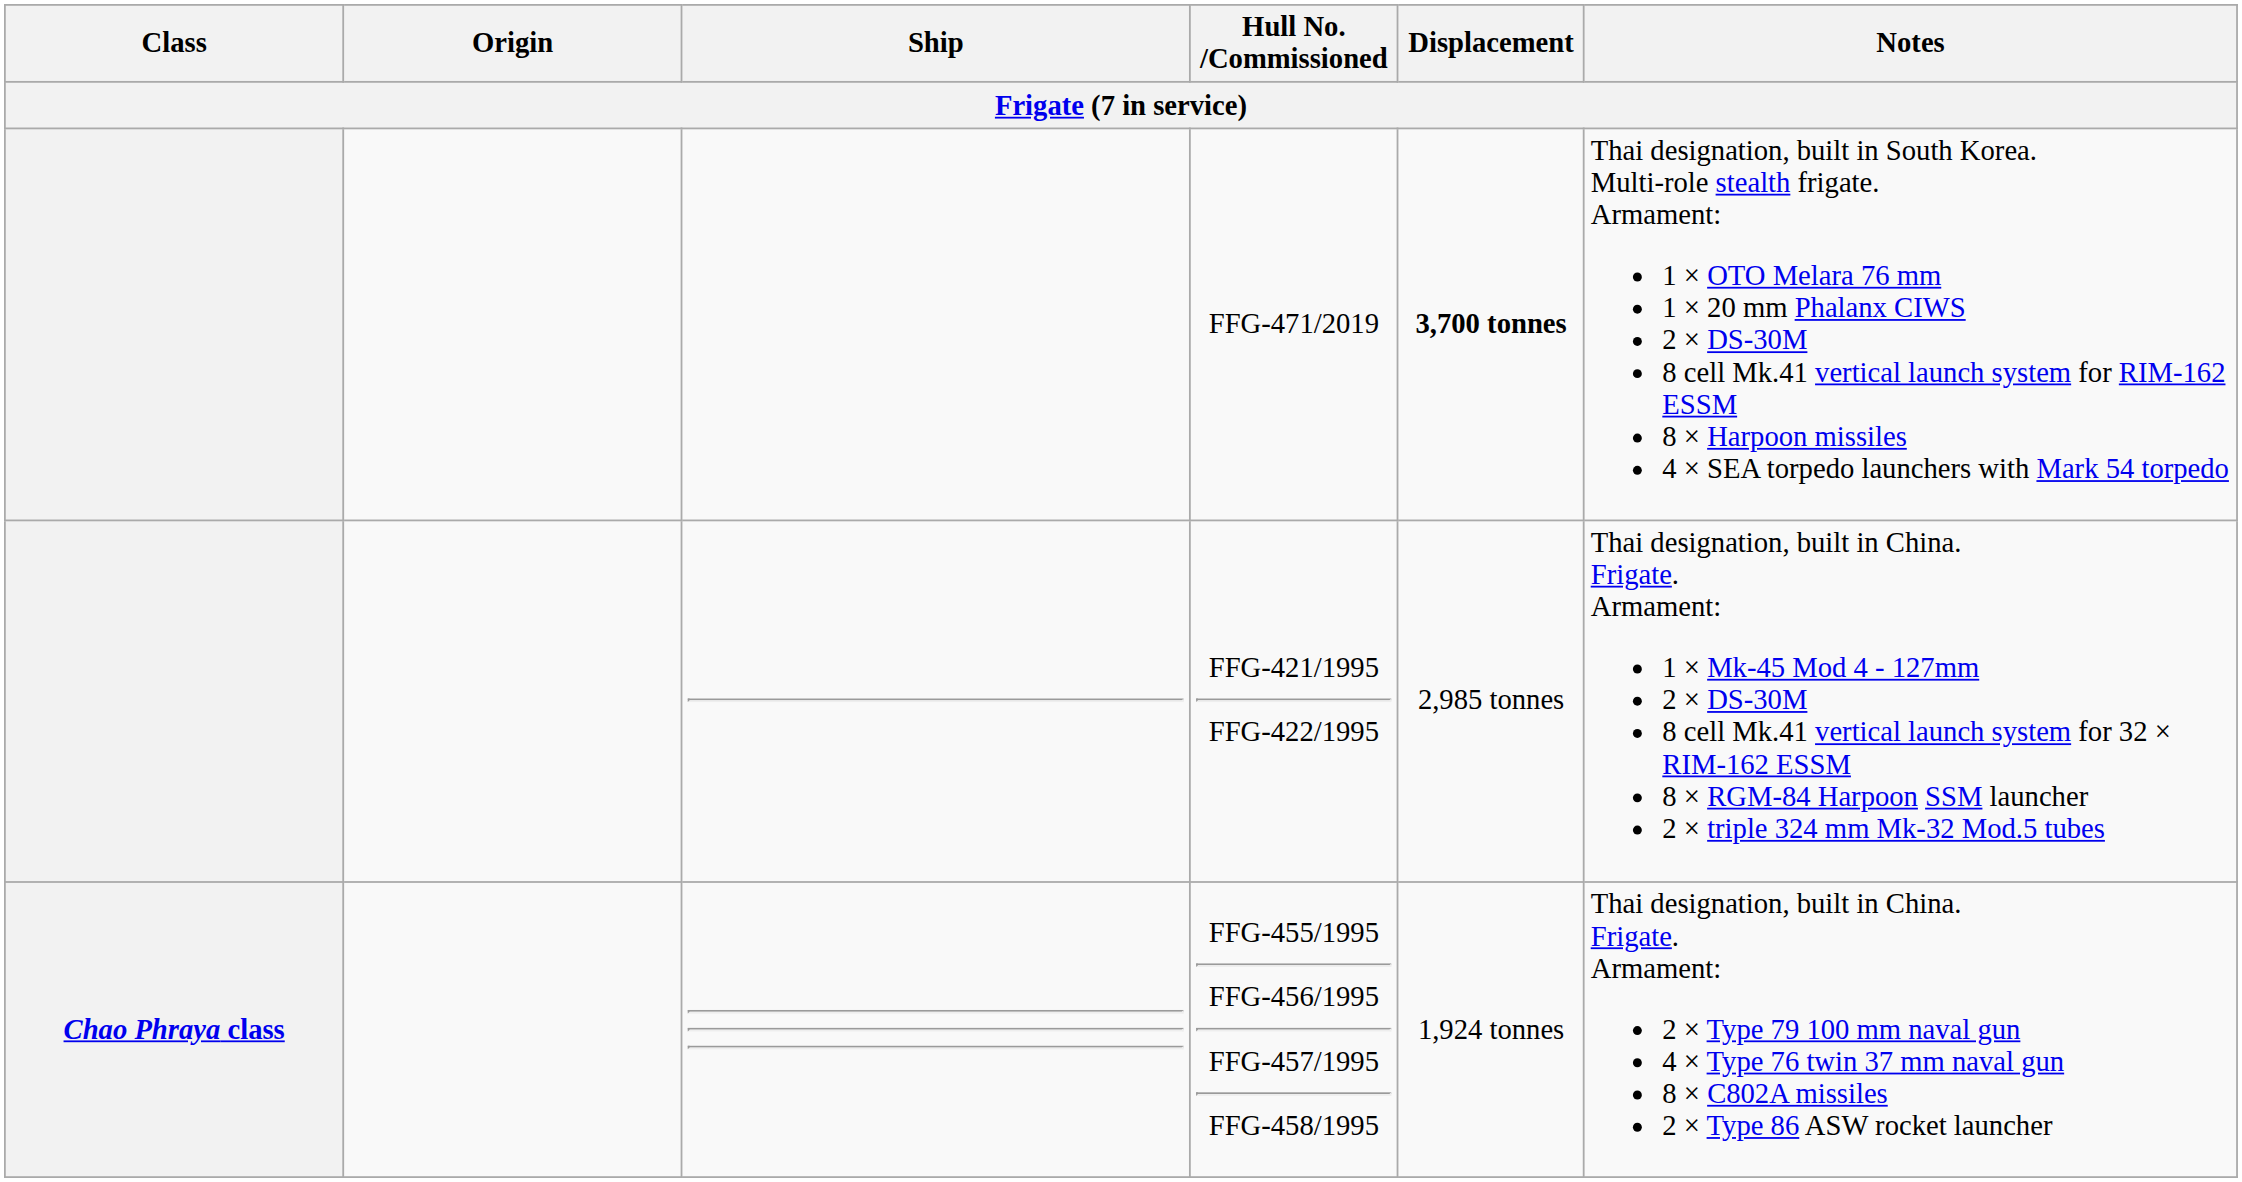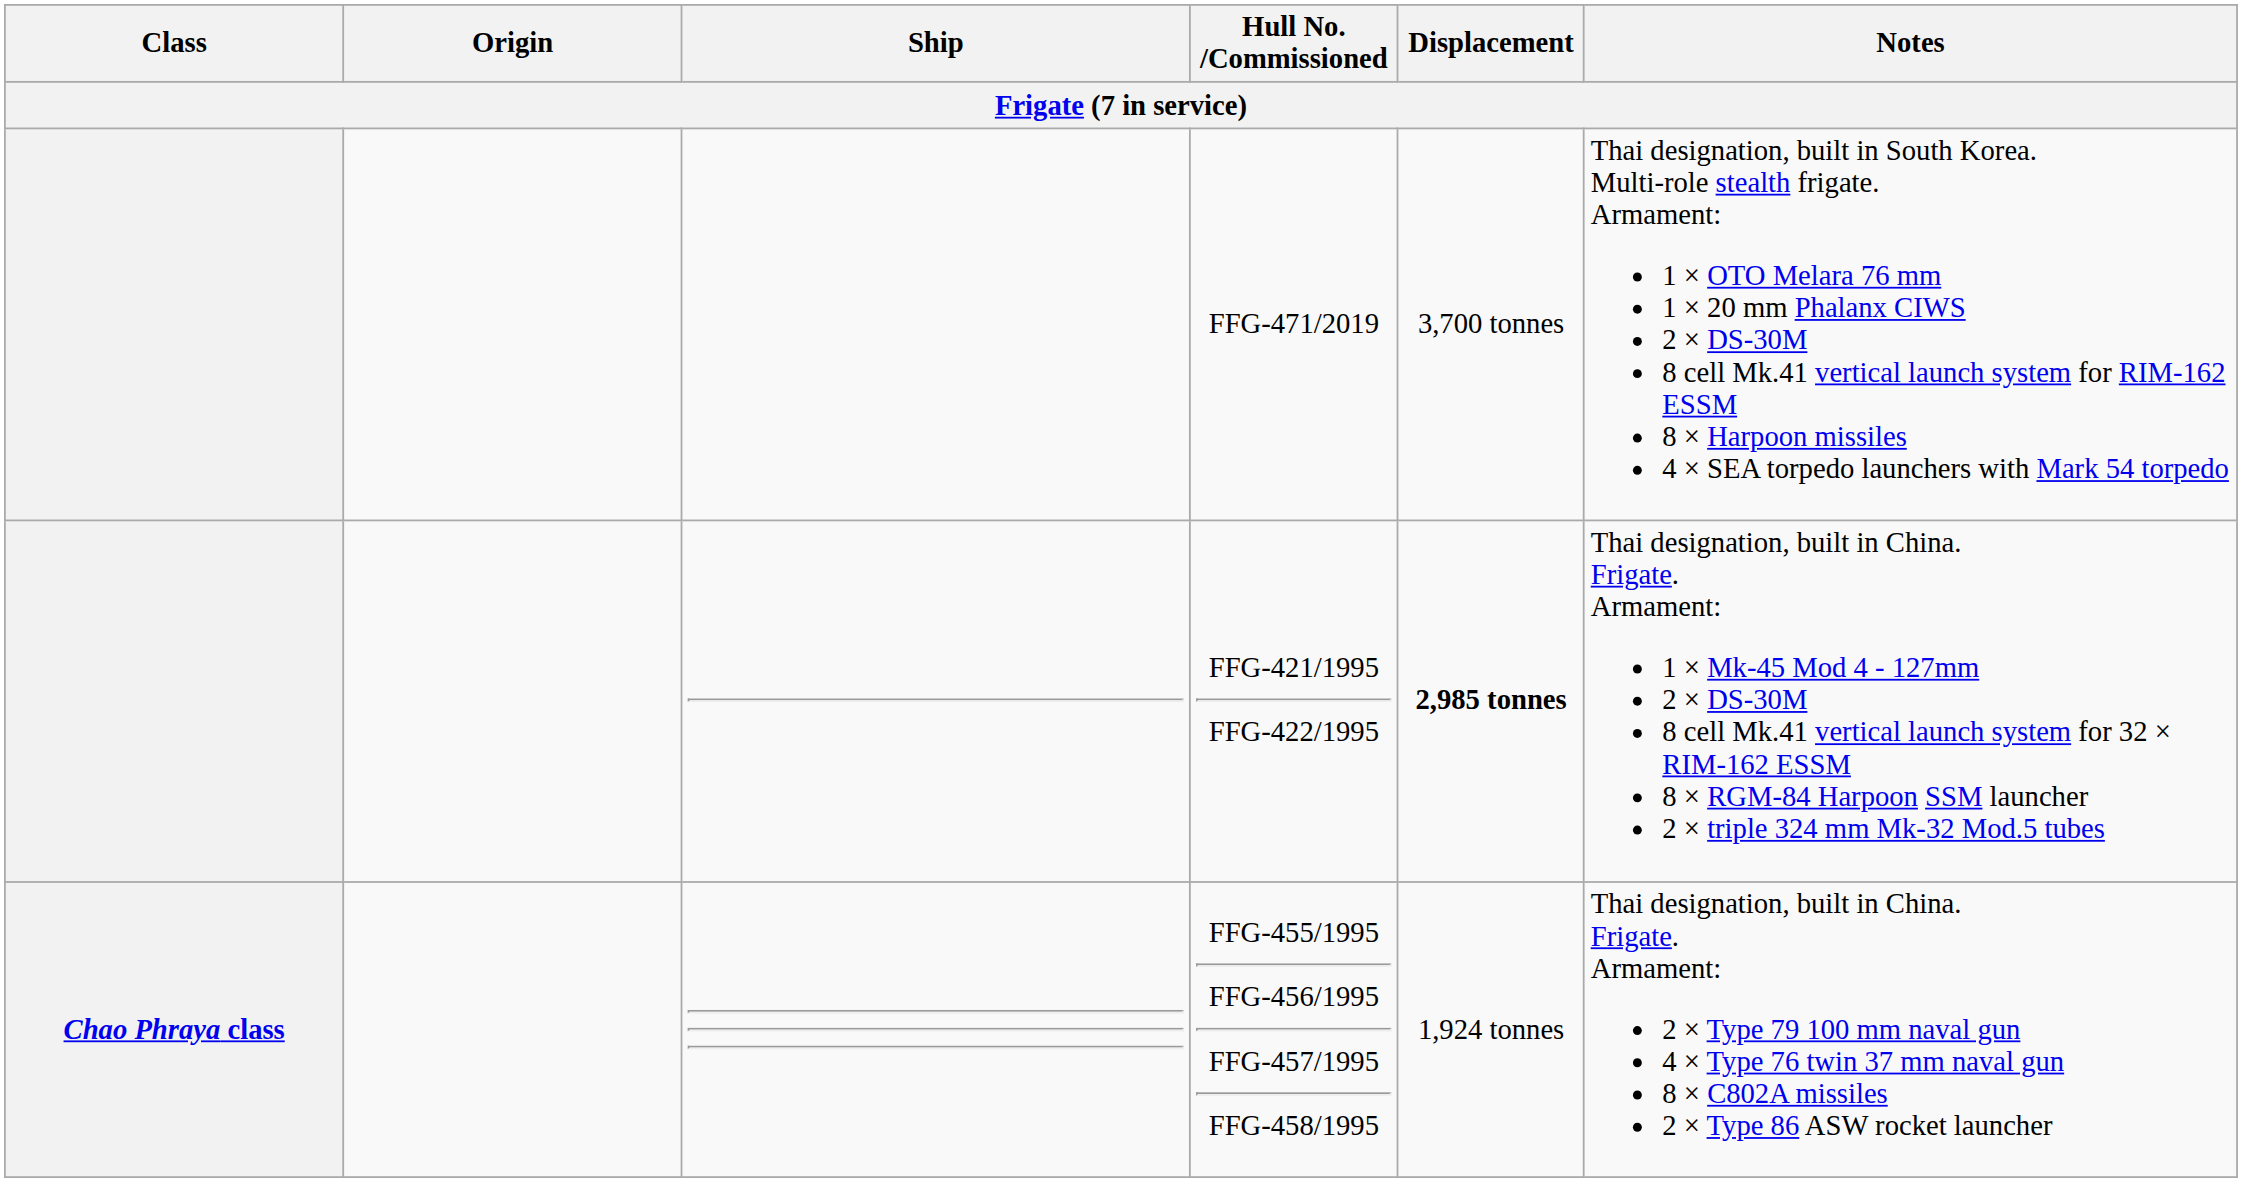(1491, 323) bold -> (1491, 323) normal
(1491, 700) normal -> (1491, 700) bold
